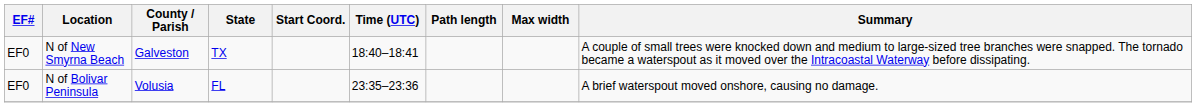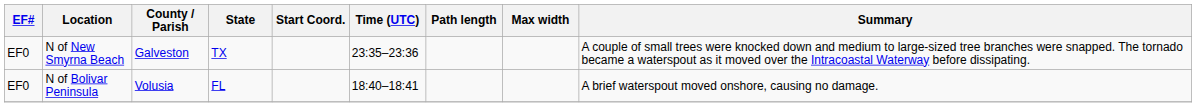(385, 53) 18:40–18:41 -> (385, 53) 23:35–23:36
(385, 85) 23:35–23:36 -> (385, 85) 18:40–18:41
